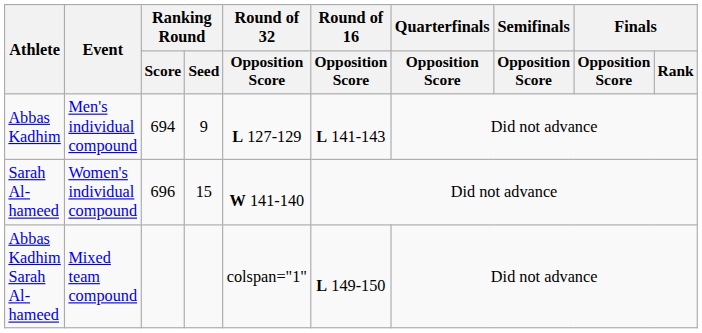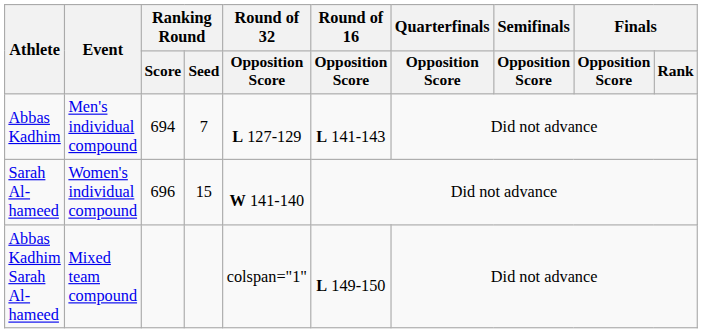(204, 127) 9 -> (204, 127) 7
